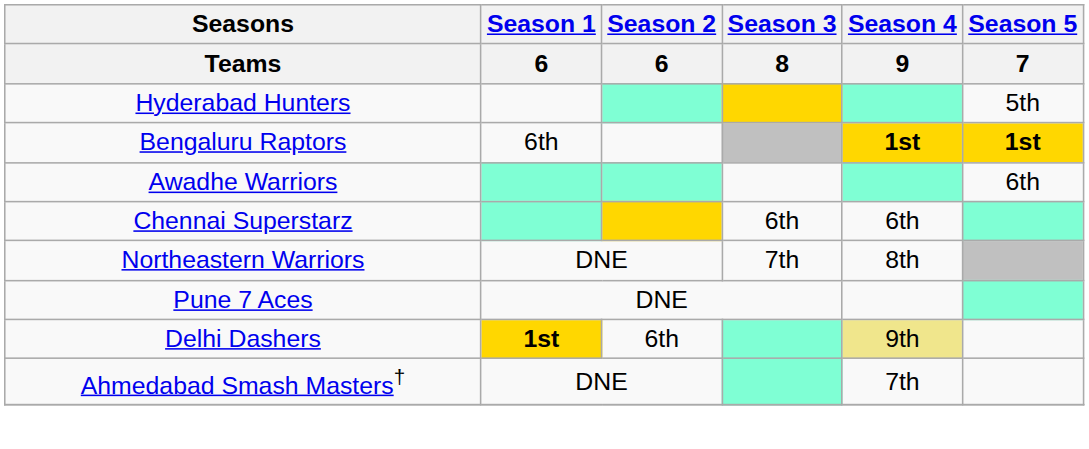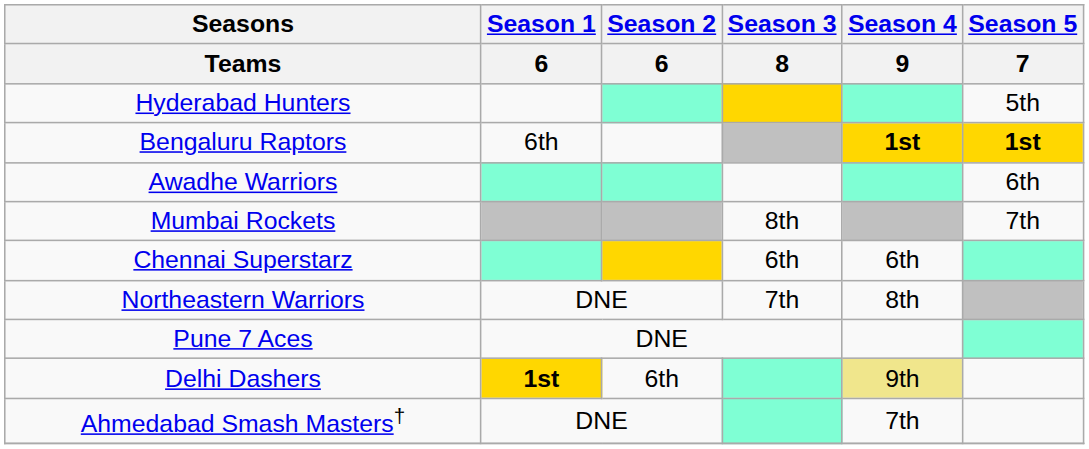+ row: (243, 220)
